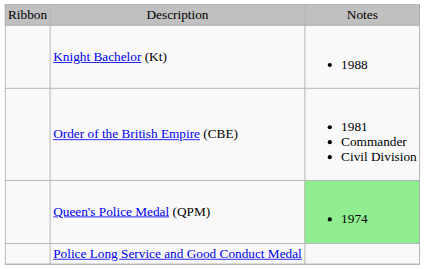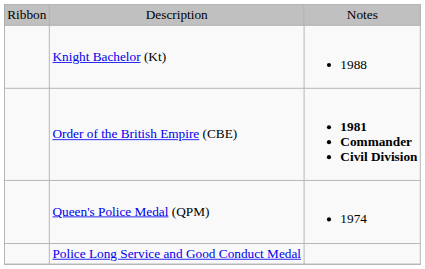(362, 142) normal -> (362, 142) bold
(362, 219) lightgreen background -> (362, 219) no background
